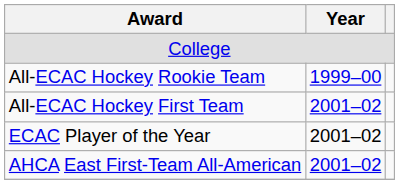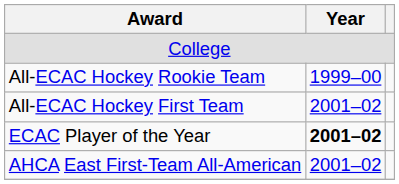(346, 135) normal -> (346, 135) bold
